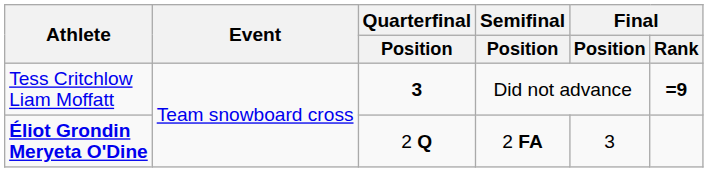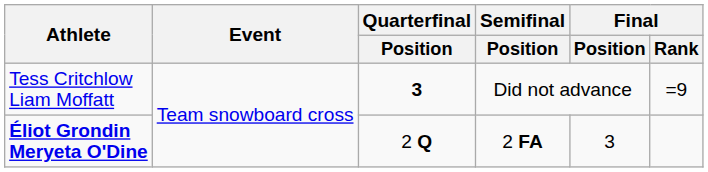(676, 90) bold -> (676, 90) normal
